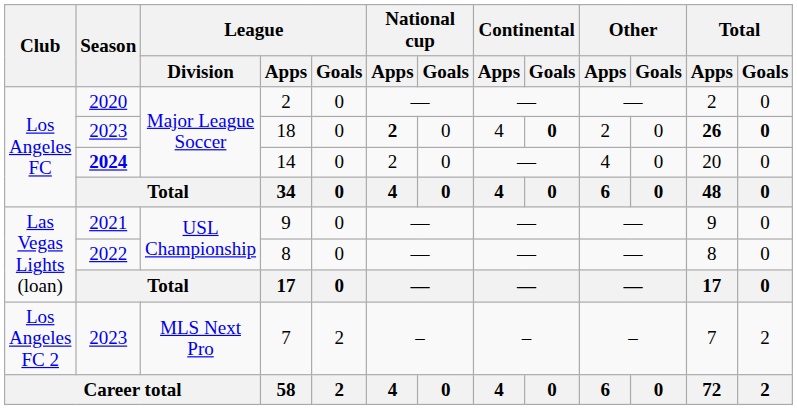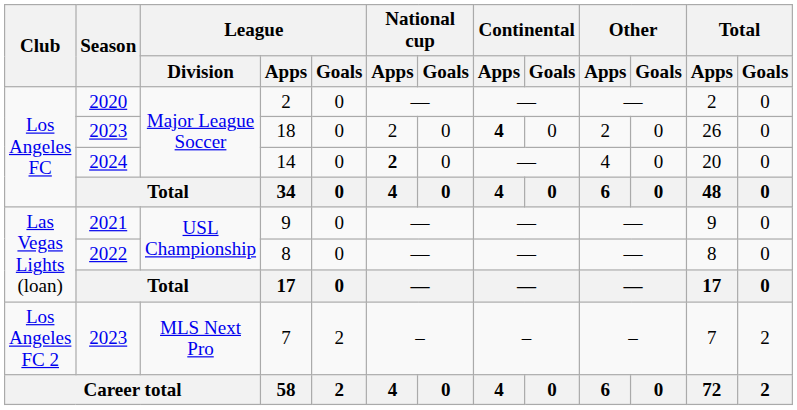(392, 131) bold -> (392, 131) normal
(499, 131) normal -> (499, 131) bold
(552, 131) bold -> (552, 131) normal
(712, 131) bold -> (712, 131) normal
(765, 131) bold -> (765, 131) normal
(108, 161) bold -> (108, 161) normal
(392, 161) normal -> (392, 161) bold
